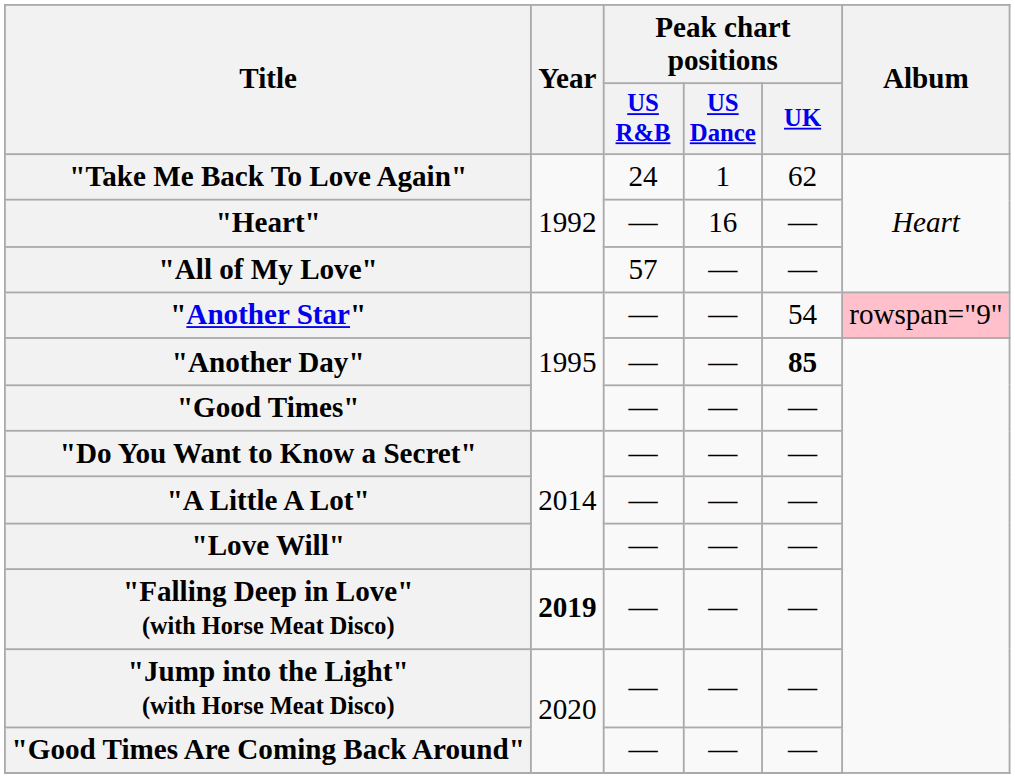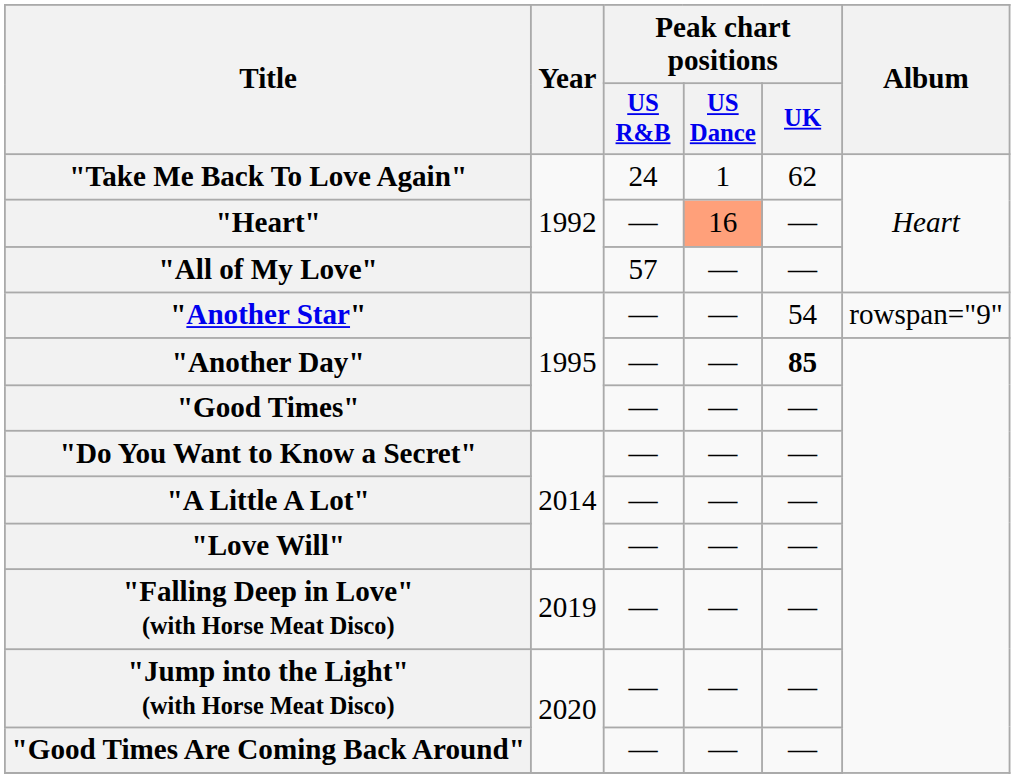(723, 222) no background -> (723, 222) lightsalmon background
(926, 315) pink background -> (926, 315) no background
(567, 608) bold -> (567, 608) normal
